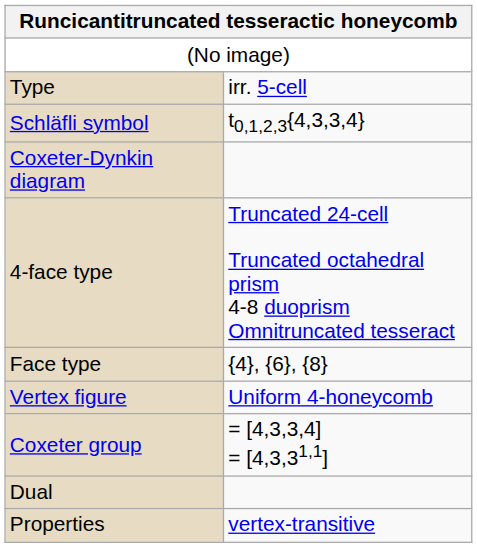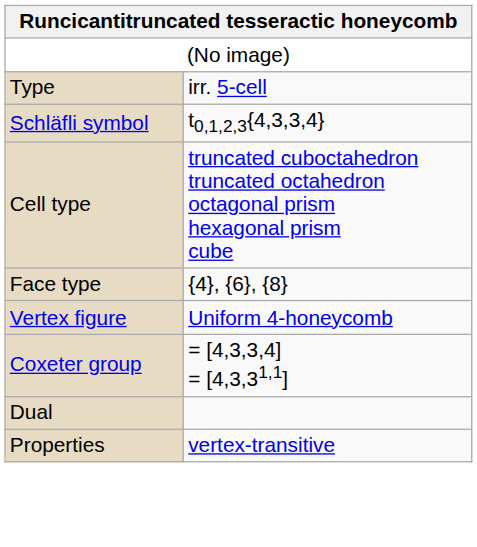- row: (82, 169)
- row: (61, 272)
+ row: (50, 204)
